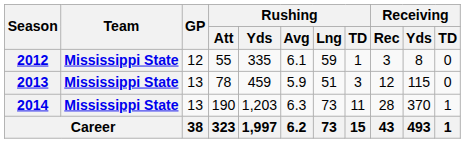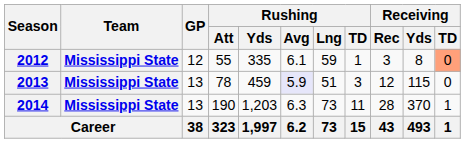(448, 60) no background -> (448, 60) lightsalmon background
(297, 82) no background -> (297, 82) lavender background
